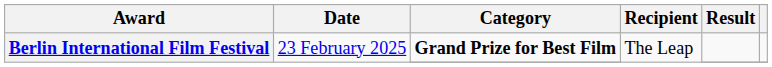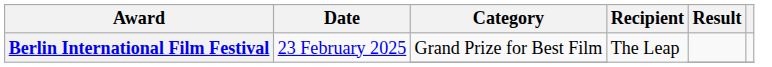(515, 47) bold -> (509, 47) normal
